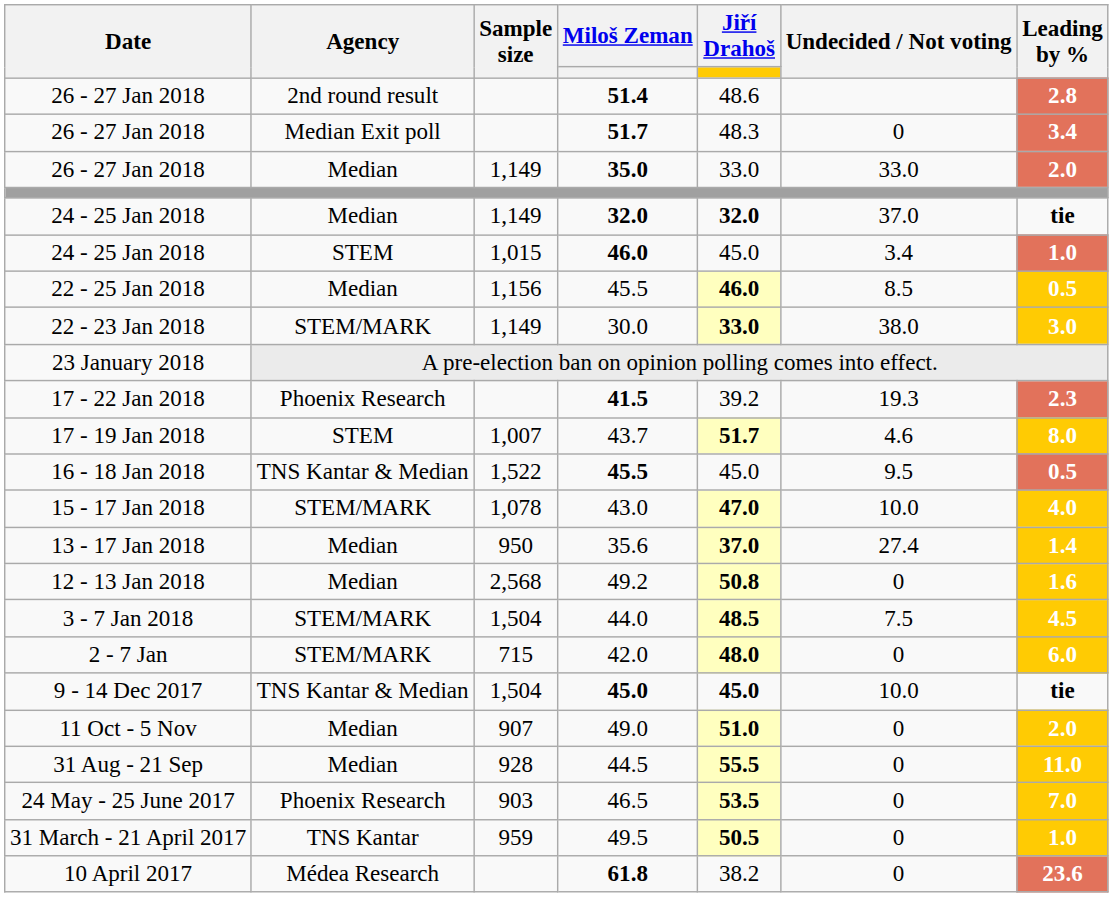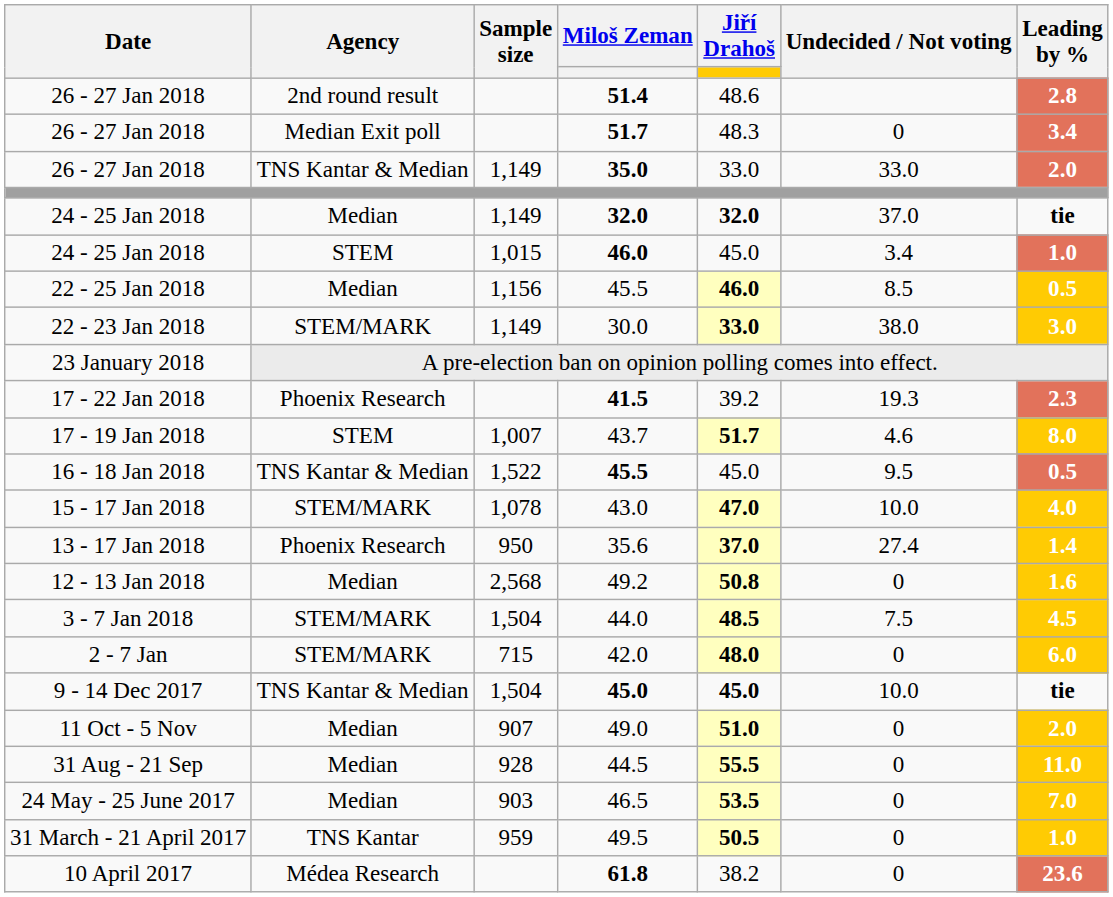(363, 168) Median -> (363, 168) TNS Kantar & Median
(363, 544) Median -> (363, 544) Phoenix Research
(363, 800) Phoenix Research -> (363, 800) Median
